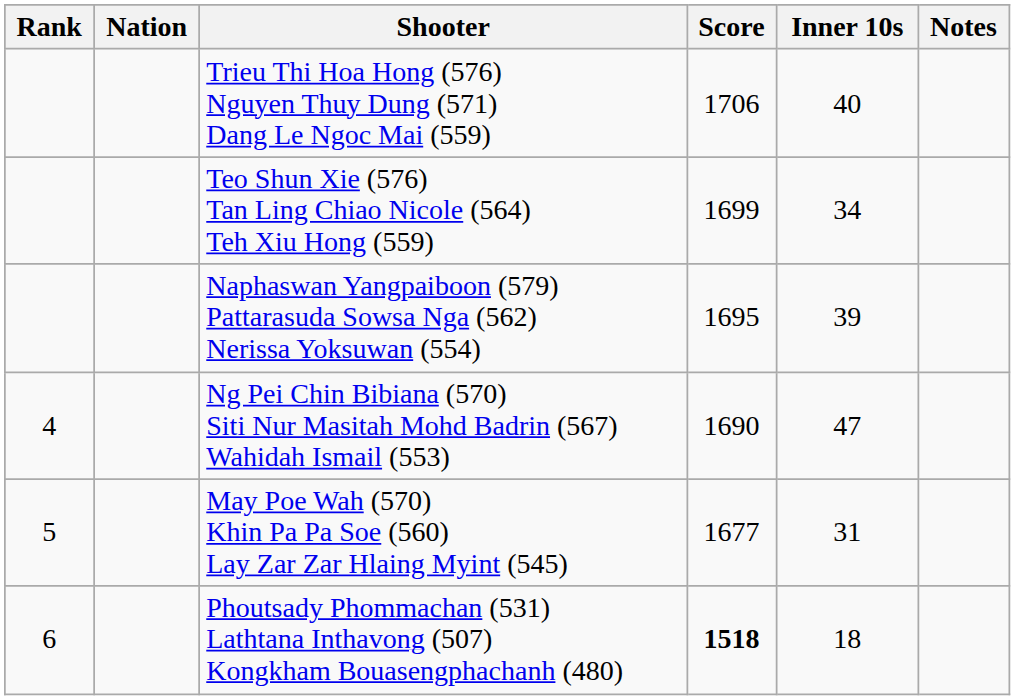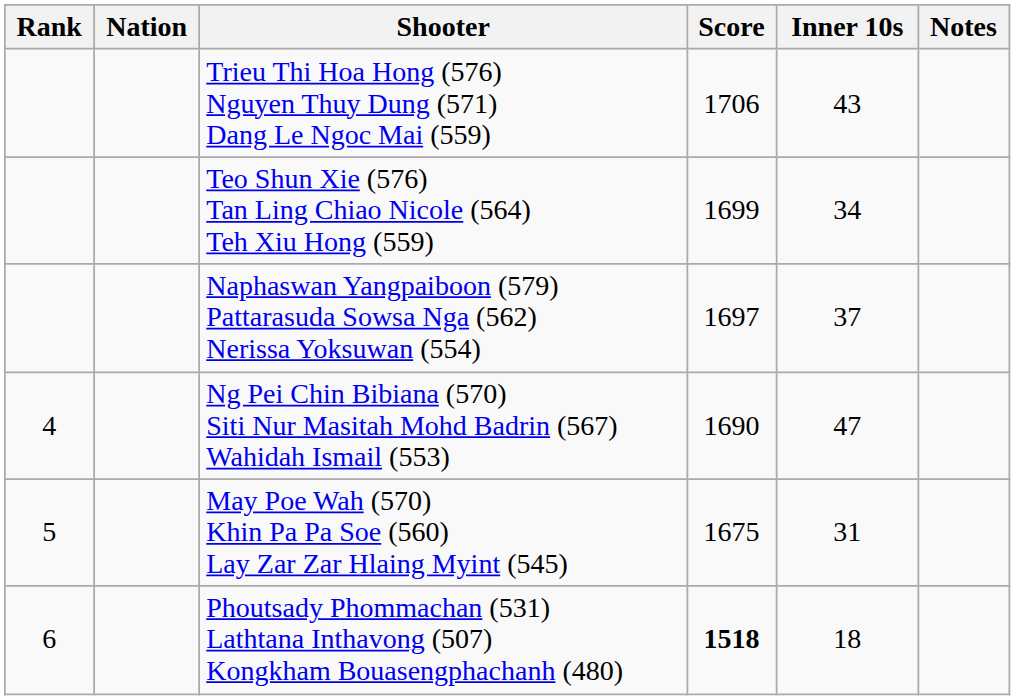(847, 102) 40 -> (847, 102) 43
(731, 317) 1695 -> (731, 317) 1697
(847, 317) 39 -> (847, 317) 37
(731, 532) 1677 -> (731, 532) 1675
